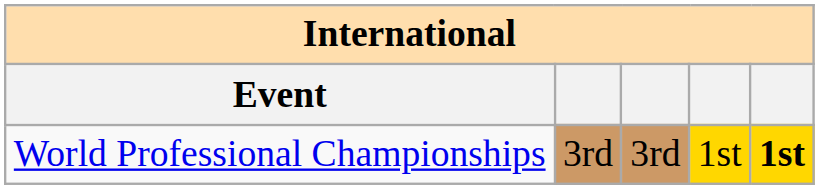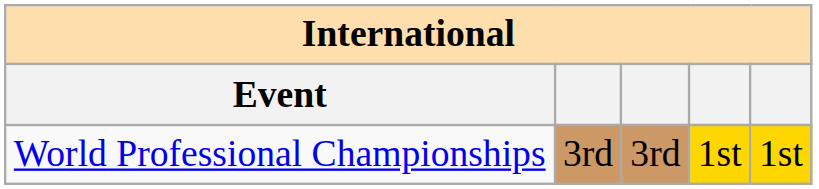(782, 153) bold -> (781, 153) normal
